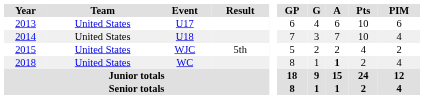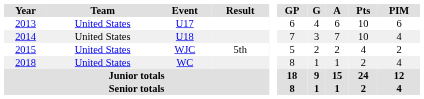(337, 62) bold -> (337, 62) normal
